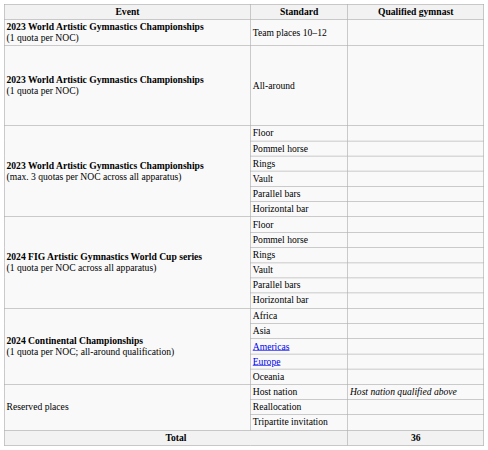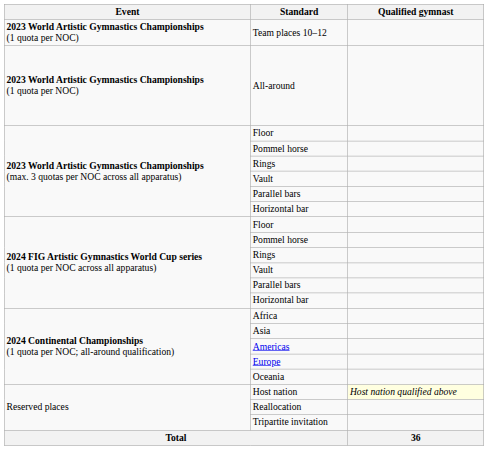(403, 392) no background -> (403, 392) lightyellow background
